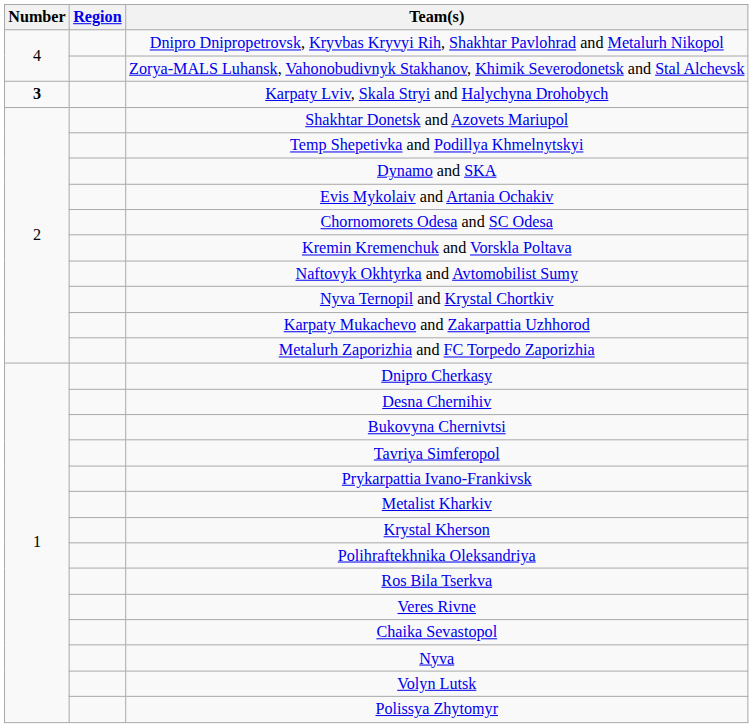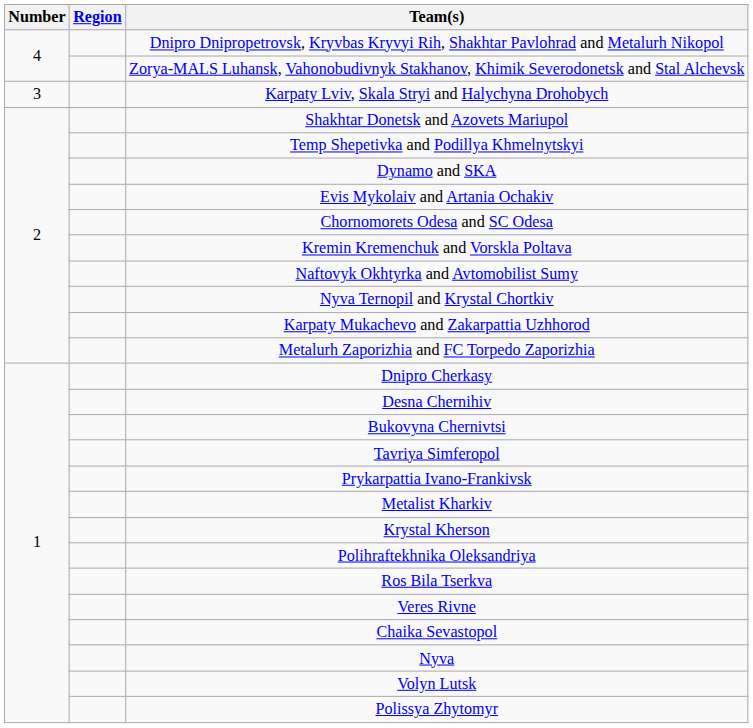(37, 94) bold -> (37, 94) normal
